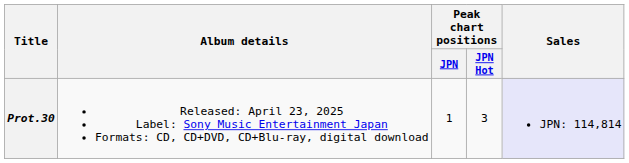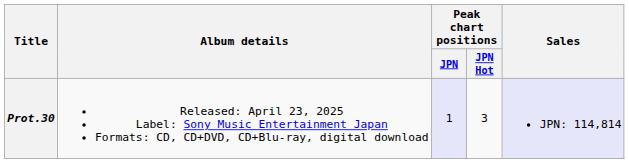(449, 118) no background -> (449, 118) lavender background
